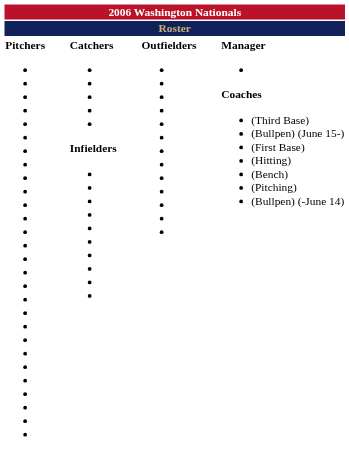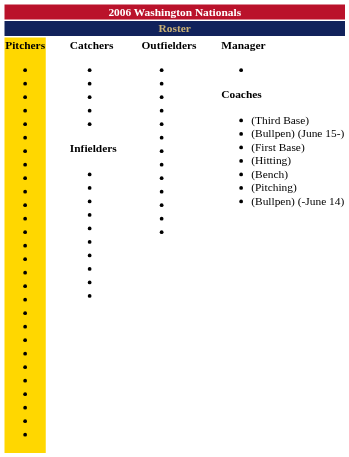(25, 240) no background -> (25, 240) gold background
